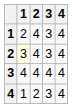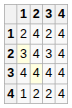(49, 34) 3 -> (49, 34) 2
(36, 73) no background -> (36, 73) lightyellow background
(49, 93) 3 -> (49, 93) 2
